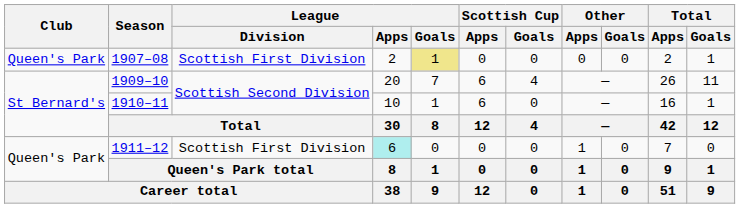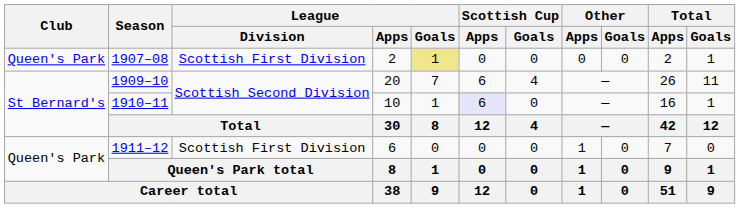(482, 104) no background -> (482, 104) lavender background
(392, 148) paleturquoise background -> (392, 148) no background
